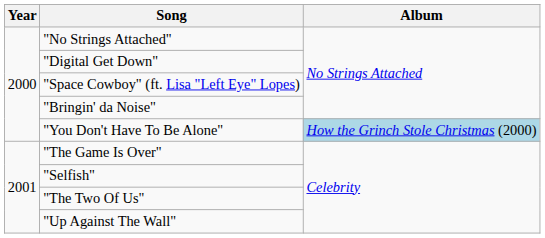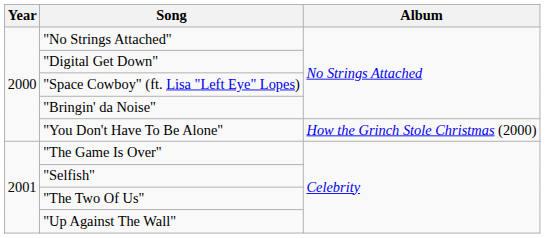(421, 130) lightblue background -> (421, 130) no background
